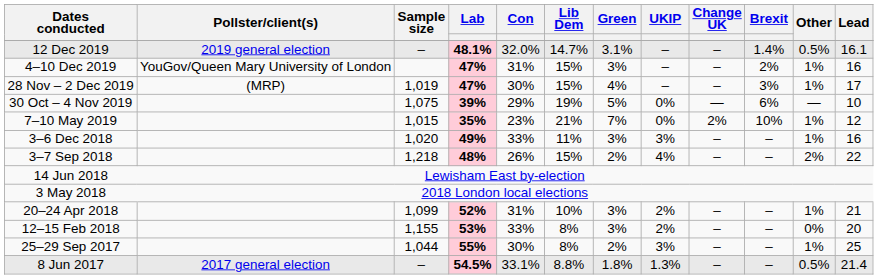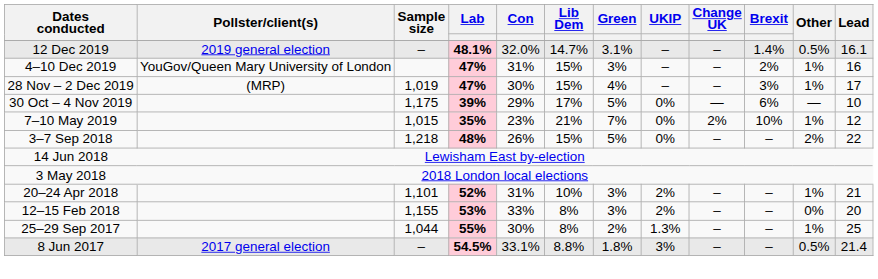(421, 103) 1,075 -> (421, 103) 1,175
(569, 103) 19% -> (569, 103) 17%
- row: (71, 139)
(617, 157) 2% -> (617, 139) 5%
(665, 157) 4% -> (665, 139) 0%
(421, 210) 1,099 -> (421, 193) 1,101
(665, 246) 3% -> (665, 228) 1.3%
(665, 264) 1.3% -> (665, 246) 3%
